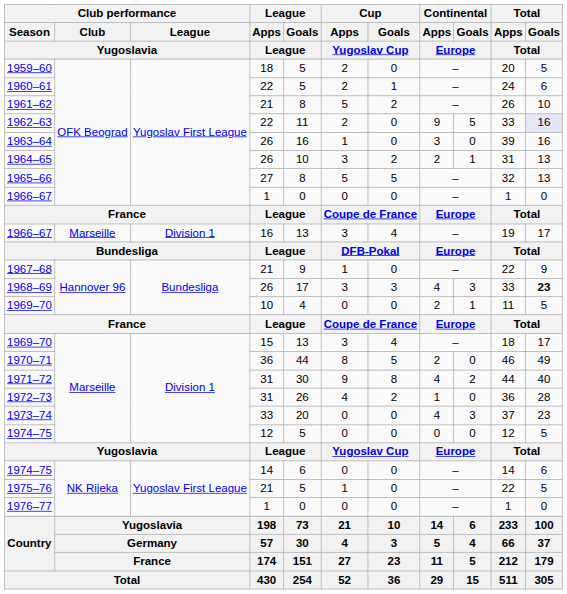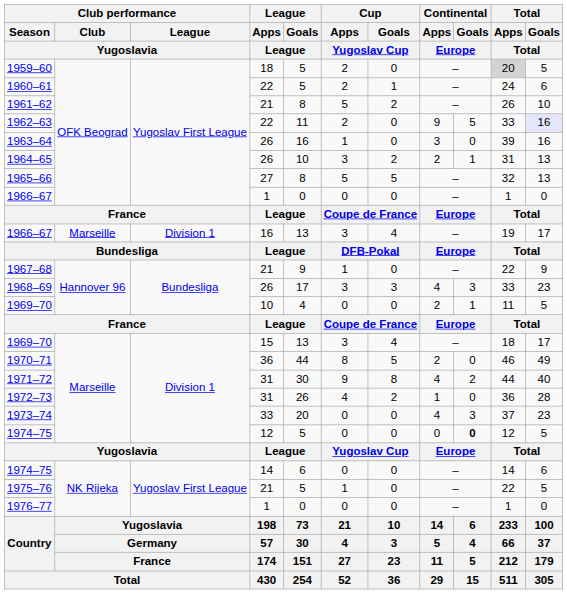(508, 68) no background -> (508, 68) lightgrey background
(544, 287) bold -> (544, 287) normal
(473, 433) normal -> (473, 433) bold
